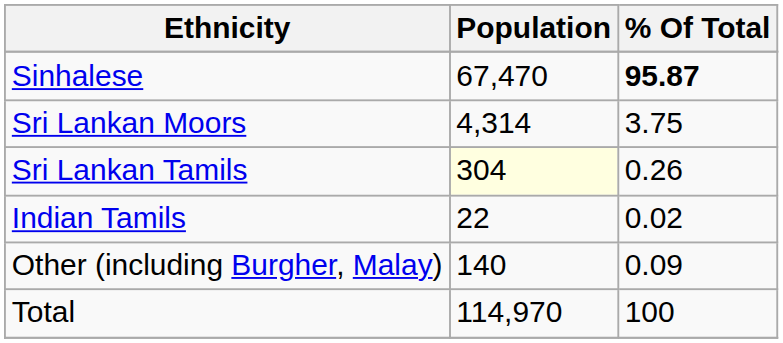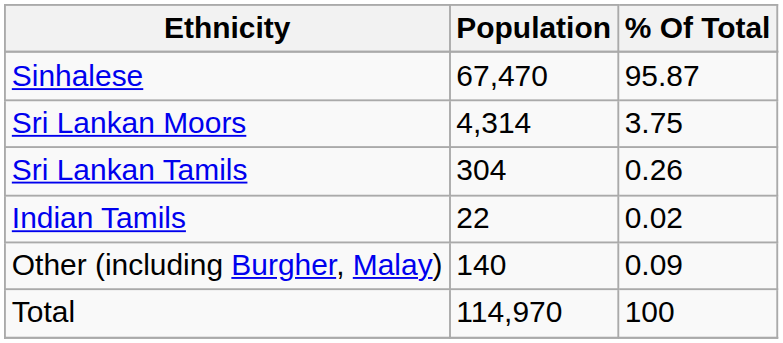(662, 75) bold -> (662, 75) normal
(481, 170) lightyellow background -> (481, 170) no background
